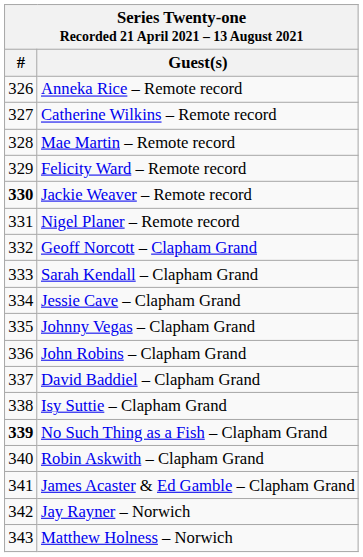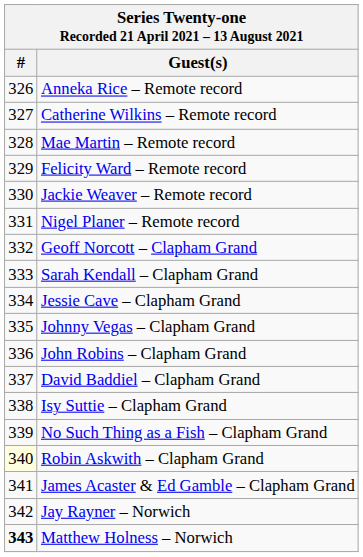(21, 194) bold -> (21, 194) normal
(21, 432) bold -> (21, 432) normal
(21, 458) no background -> (21, 458) lightyellow background
(21, 537) normal -> (21, 537) bold
